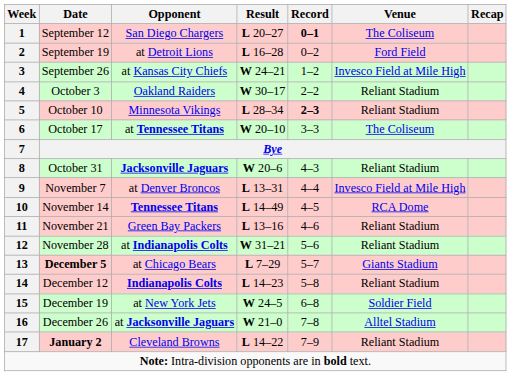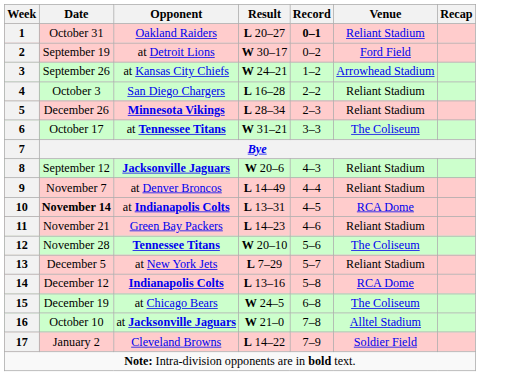(75, 33) September 12 -> (76, 33) October 31
(174, 33) San Diego Chargers -> (176, 33) Oakland Raiders
(400, 33) The Coliseum -> (385, 33) Reliant Stadium
(263, 52) L 16–28 -> (264, 52) W 30–17
(400, 71) Invesco Field at Mile High -> (385, 71) Arrowhead Stadium
(174, 91) Oakland Raiders -> (176, 91) San Diego Chargers
(263, 91) W 30–17 -> (264, 91) L 16–28
(75, 110) October 10 -> (76, 110) December 26
(174, 110) normal -> (176, 110) bold
(310, 110) bold -> (312, 110) normal
(263, 129) W 20–10 -> (264, 129) W 31–21
(75, 168) October 31 -> (76, 168) September 12
(263, 187) L 13–31 -> (264, 187) L 14–49
(400, 187) Invesco Field at Mile High -> (385, 187) Reliant Stadium
(75, 206) normal -> (76, 206) bold
(174, 206) Tennessee Titans -> (176, 206) at Indianapolis Colts
(263, 206) L 14–49 -> (264, 206) L 13–31
(263, 226) L 13–16 -> (264, 226) L 14–23
(174, 245) at Indianapolis Colts -> (176, 245) Tennessee Titans
(263, 245) W 31–21 -> (264, 245) W 20–10
(400, 245) Reliant Stadium -> (385, 245) The Coliseum
(75, 264) bold -> (76, 264) normal
(174, 264) at Chicago Bears -> (176, 264) at New York Jets
(400, 264) Giants Stadium -> (385, 264) Reliant Stadium
(263, 284) L 14–23 -> (264, 284) L 13–16
(400, 284) Reliant Stadium -> (385, 284) RCA Dome
(174, 303) at New York Jets -> (176, 303) at Chicago Bears
(400, 303) Soldier Field -> (385, 303) The Coliseum
(75, 322) December 26 -> (76, 322) October 10
(75, 341) bold -> (76, 341) normal
(400, 341) Reliant Stadium -> (385, 341) Soldier Field
